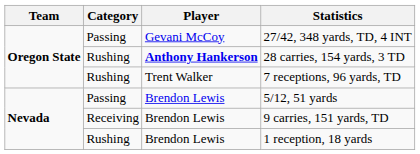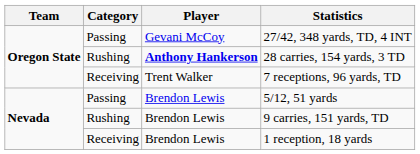(108, 77) Rushing -> (113, 77) Receiving
(113, 118) Receiving -> (108, 118) Rushing
(108, 139) Rushing -> (113, 139) Receiving
